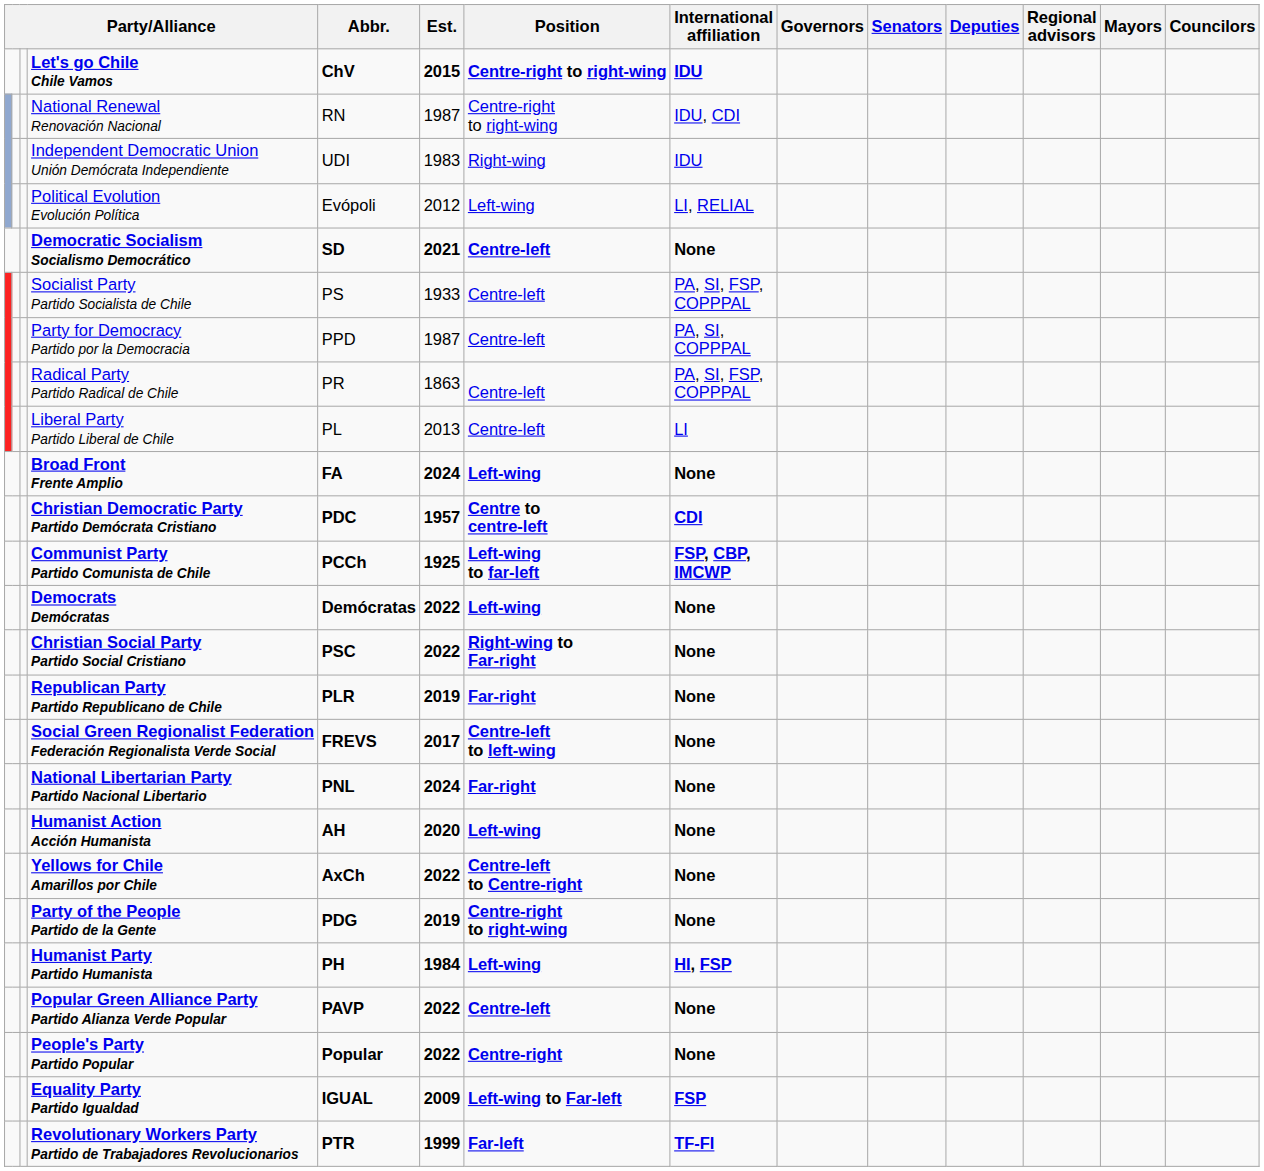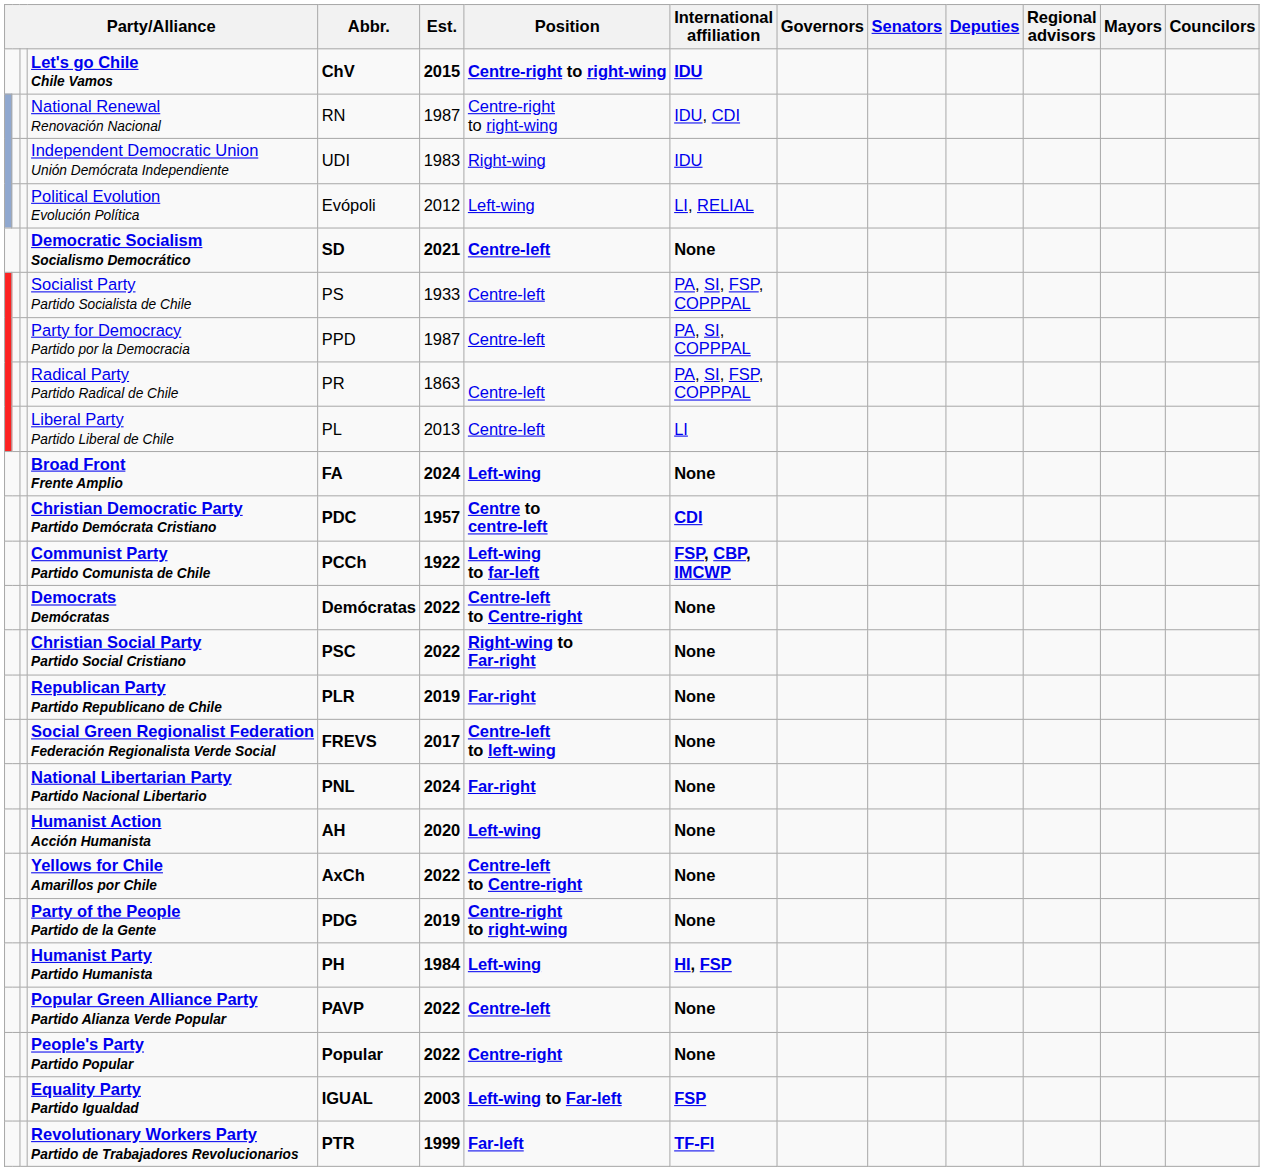(442, 562) 1925 -> (442, 562) 1922
(504, 607) Left-wing -> (525, 607) Centre-left to Centre-right
(442, 1099) 2009 -> (442, 1099) 2003
